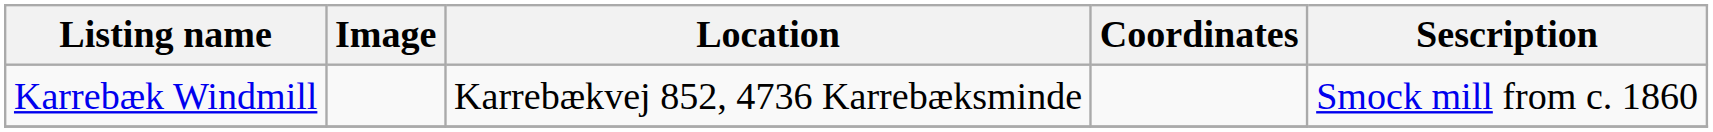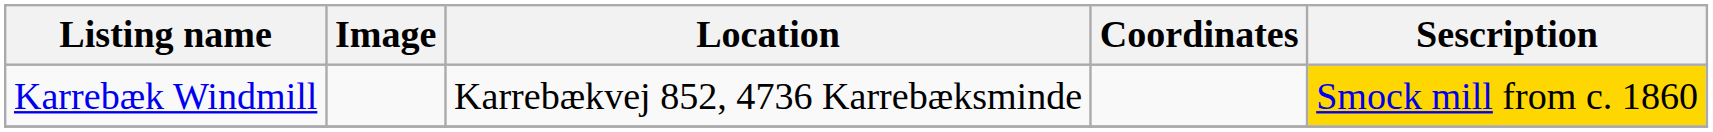(1507, 95) no background -> (1507, 95) gold background
